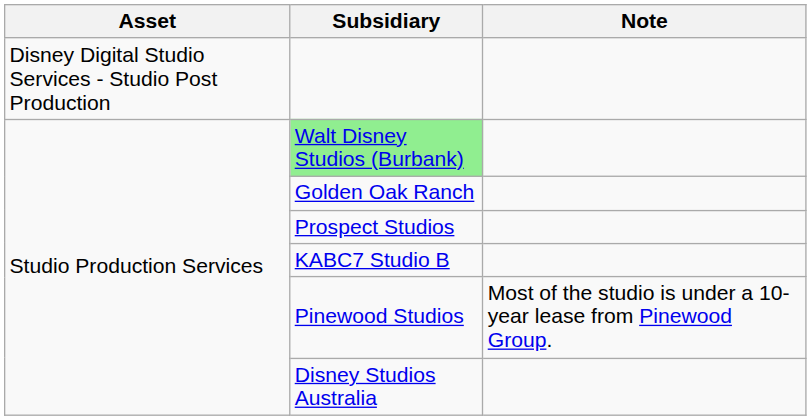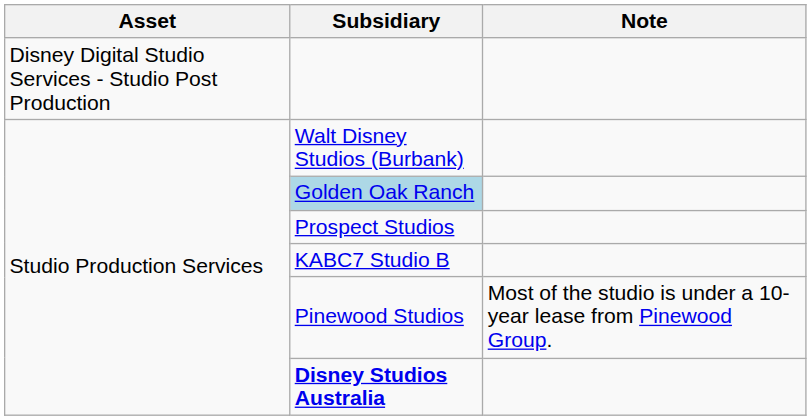(379, 147) lightgreen background -> (379, 147) no background
(385, 193) no background -> (385, 193) lightblue background
(365, 386) normal -> (371, 386) bold
